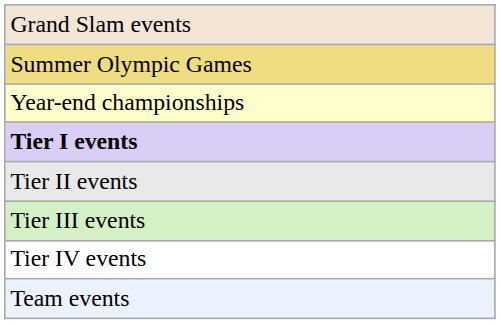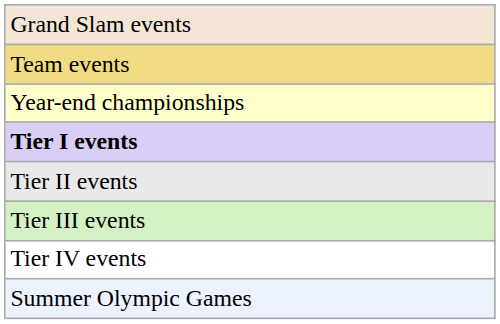(131, 63) Summer Olympic Games -> (70, 63) Team events
(70, 298) Team events -> (131, 298) Summer Olympic Games
